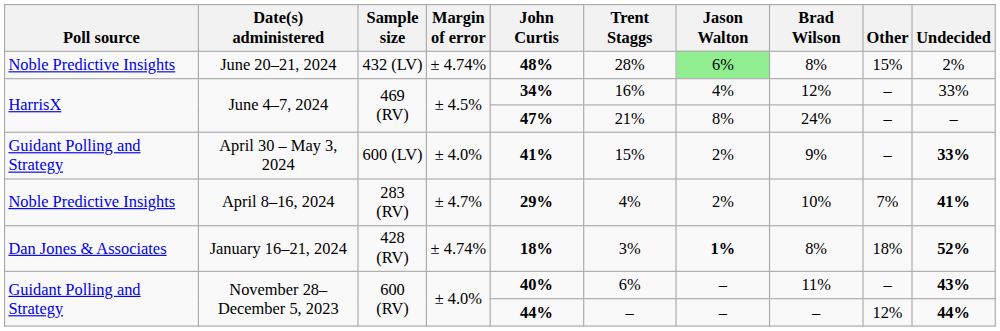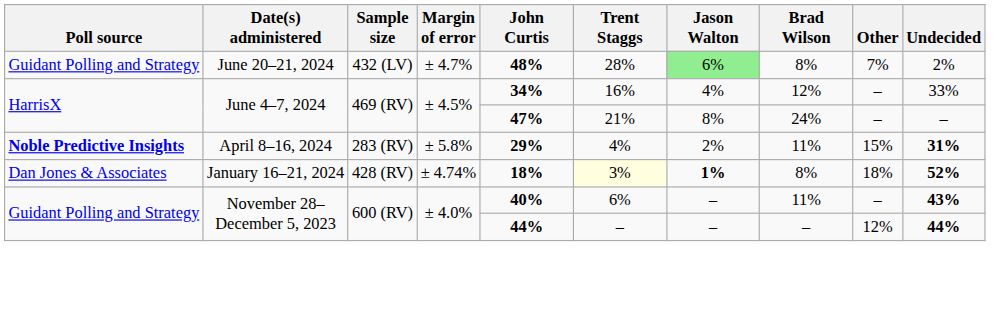(92, 64) Noble Predictive Insights -> (104, 64) Guidant Polling and Strategy
(458, 64) ± 4.74% -> (448, 64) ± 4.7%
(888, 64) 15% -> (878, 64) 7%
- row: (278, 155)
(92, 202) normal -> (96, 146) bold
(458, 202) ± 4.7% -> (448, 146) ± 5.8%
(816, 202) 10% -> (806, 146) 11%
(888, 202) 7% -> (878, 146) 15%
(954, 202) 41% -> (944, 146) 31%
(630, 248) no background -> (620, 173) lightyellow background
